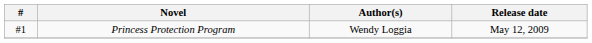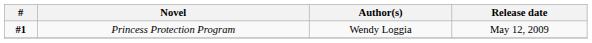(21, 29) normal -> (21, 29) bold
